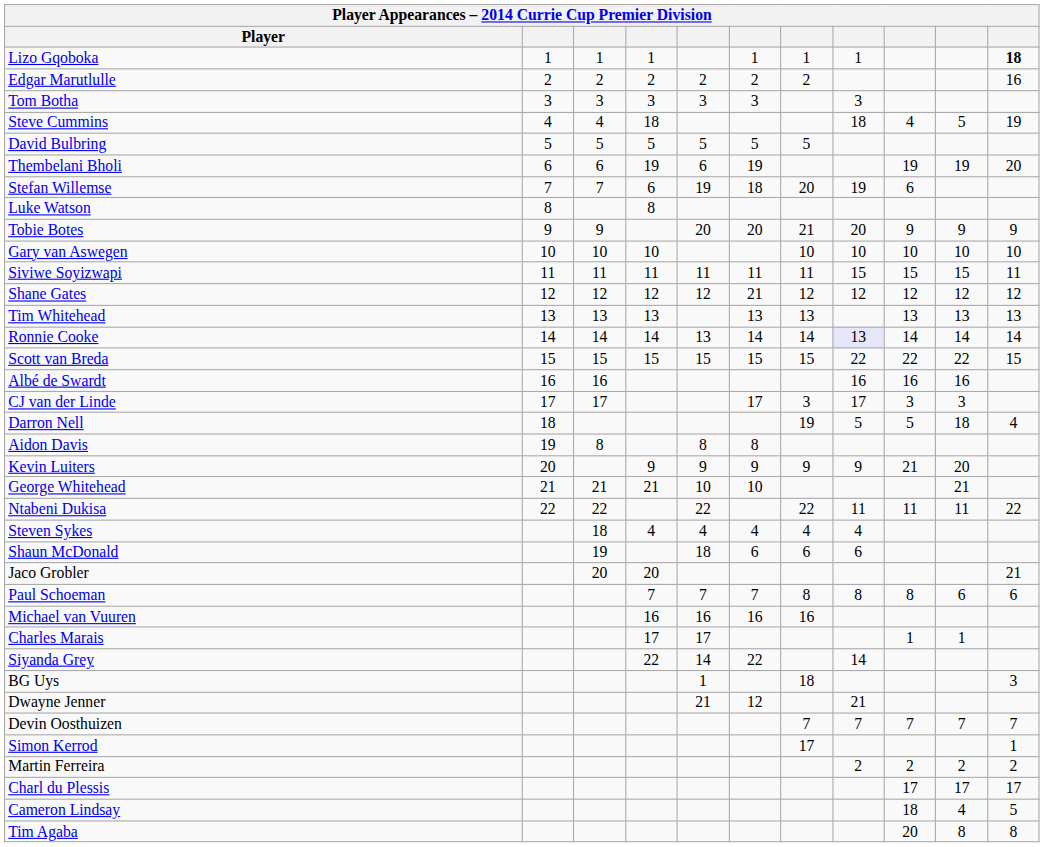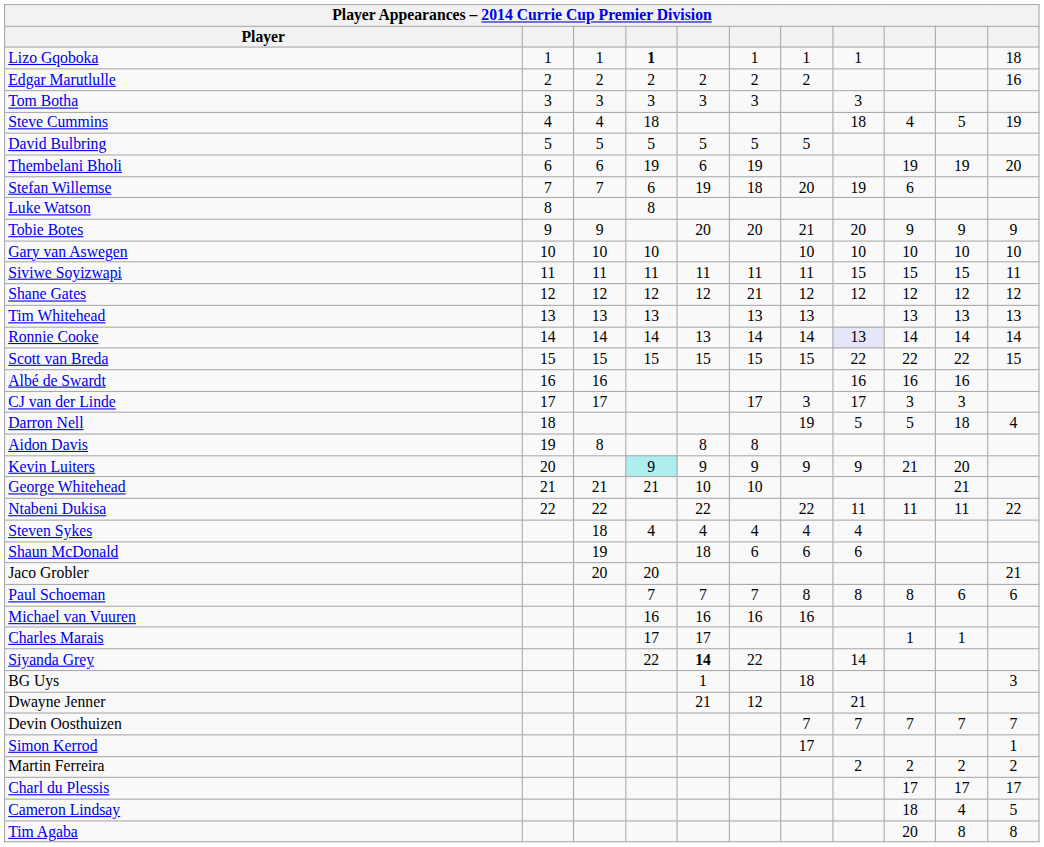(651, 58) normal -> (651, 58) bold
(1014, 58) bold -> (1014, 58) normal
(651, 466) no background -> (651, 466) paleturquoise background
(703, 659) normal -> (703, 659) bold
